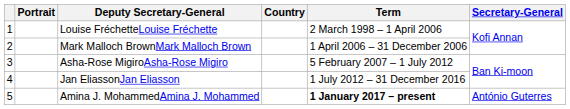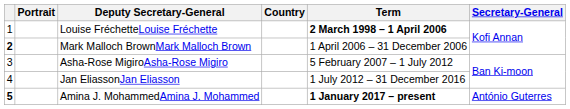(376, 29) normal -> (378, 29) bold
(10, 46) normal -> (10, 46) bold
(10, 96) normal -> (10, 96) bold
